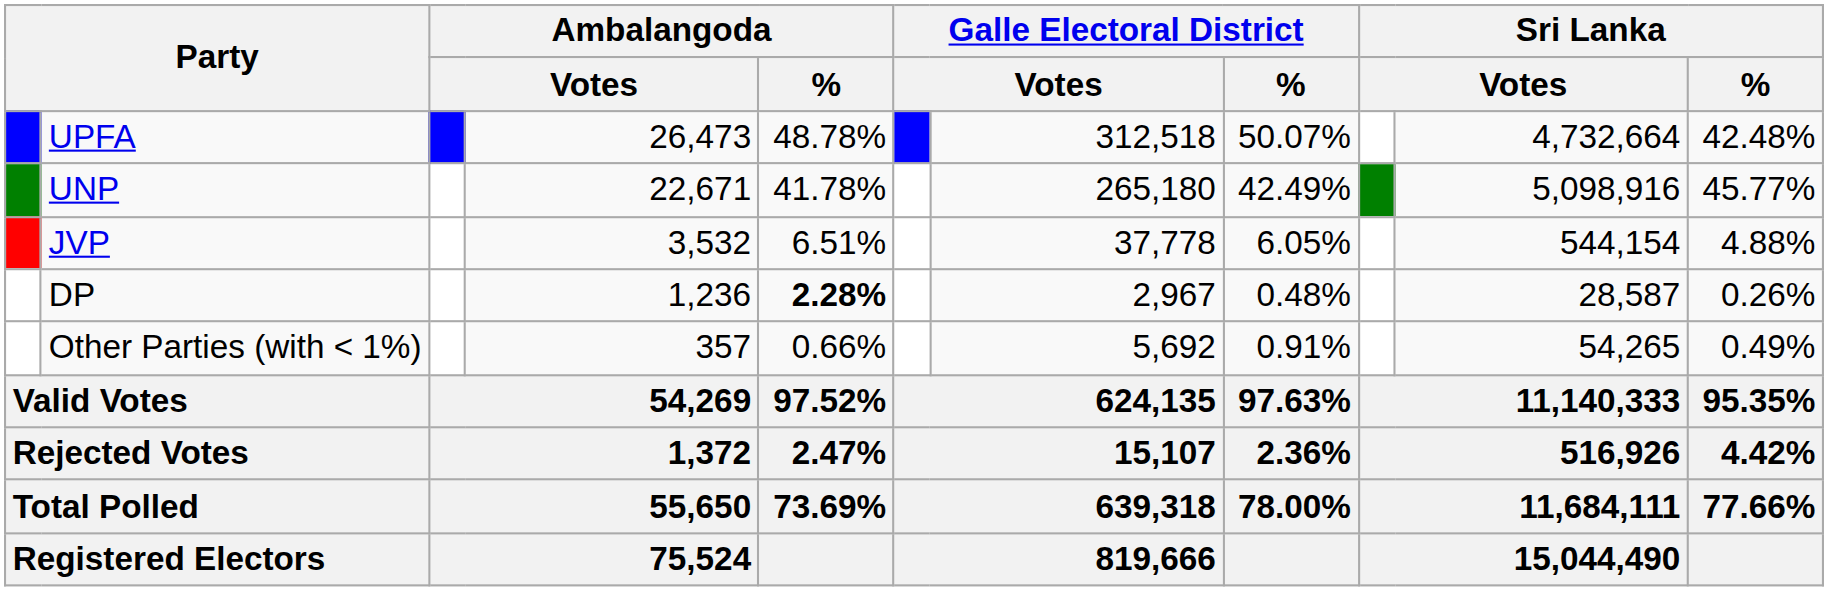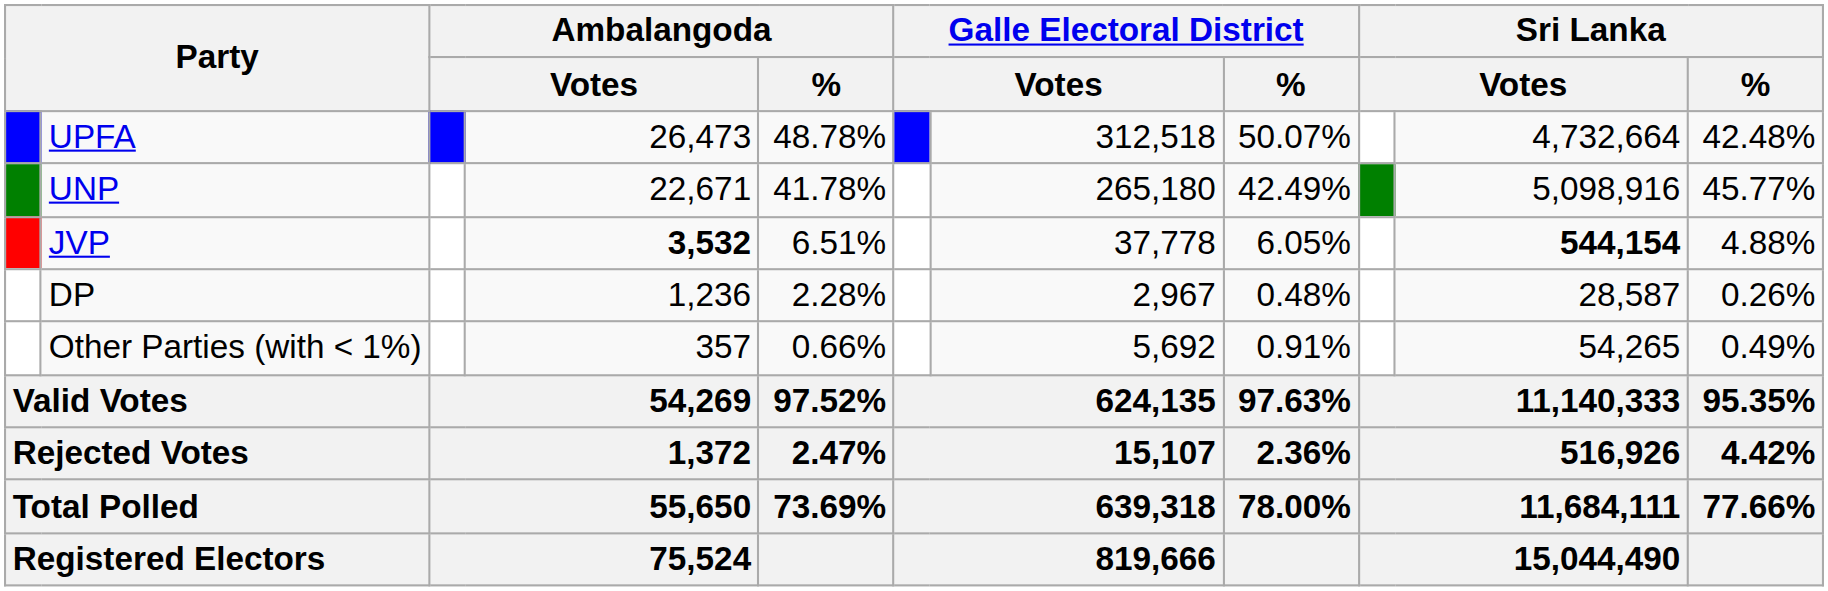(709, 242) normal -> (709, 242) bold
(1620, 242) normal -> (1620, 242) bold
(839, 294) bold -> (839, 294) normal
